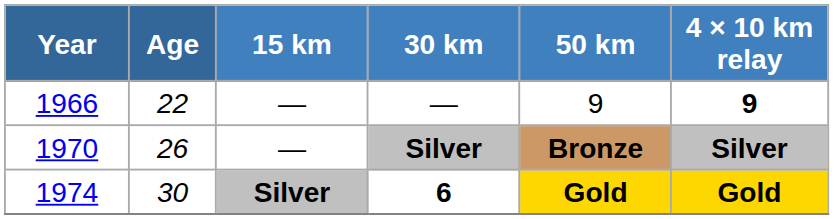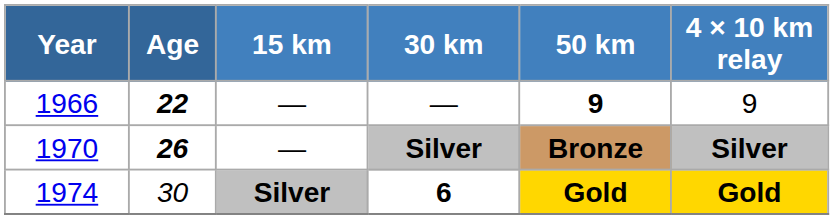(173, 103) normal -> (173, 103) bold
(596, 103) normal -> (596, 103) bold
(750, 103) bold -> (750, 103) normal
(173, 148) normal -> (173, 148) bold
